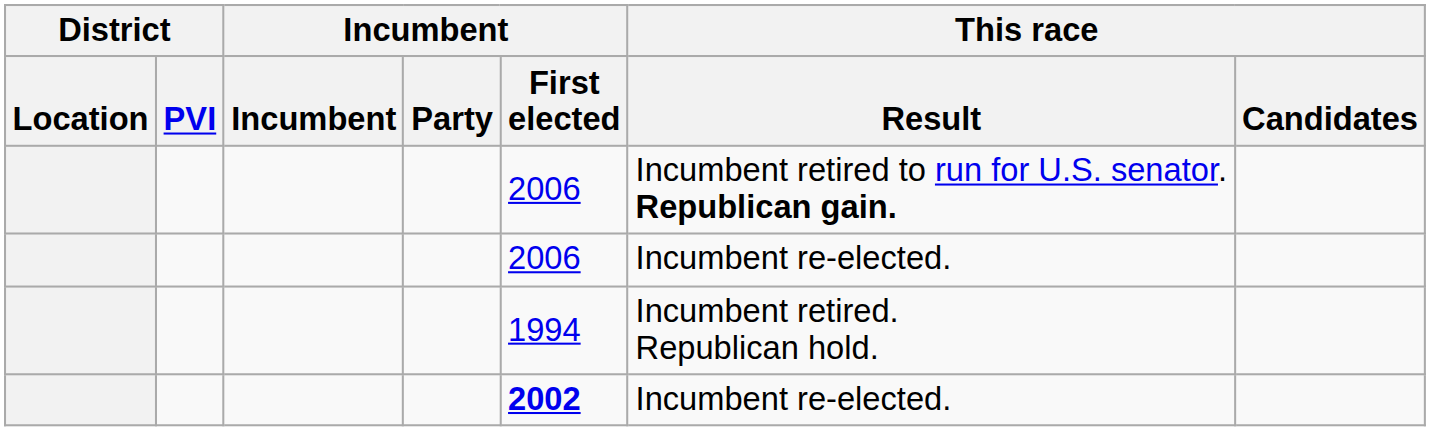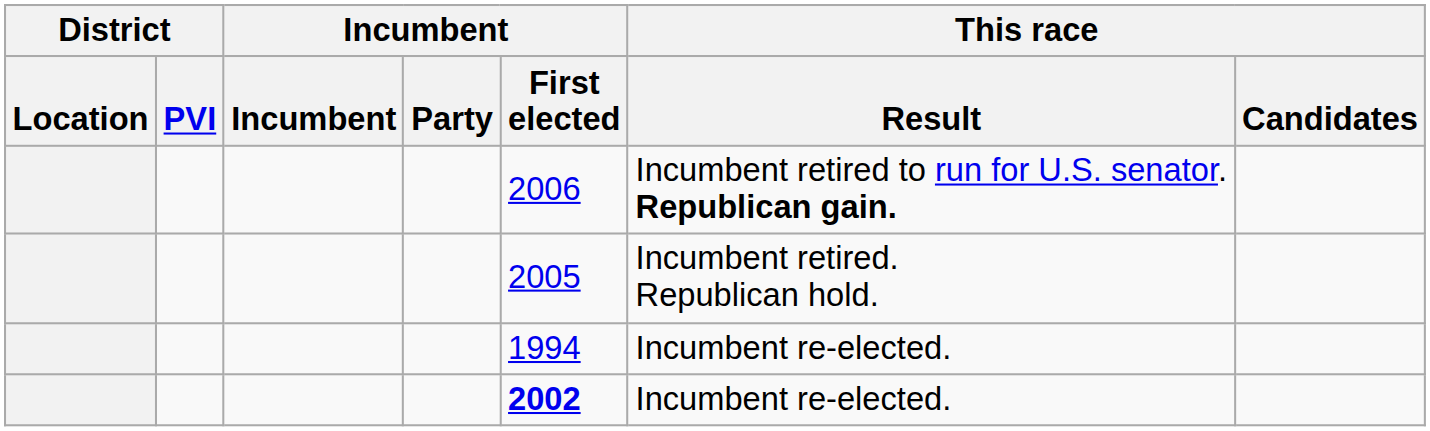(544, 259) 2006 -> (544, 277) 2005
(793, 259) Incumbent re-elected. -> (767, 277) Incumbent retired. Republican hold.
(767, 329) Incumbent retired. Republican hold. -> (793, 347) Incumbent re-elected.
